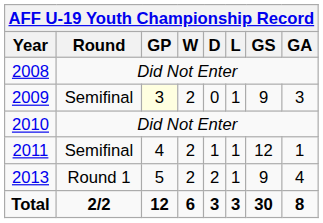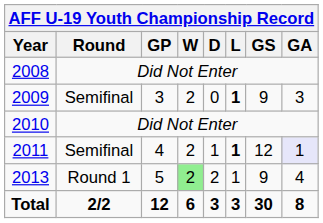(159, 98) lightyellow background -> (159, 98) no background
(236, 98) normal -> (236, 98) bold
(236, 151) normal -> (236, 151) bold
(300, 151) no background -> (300, 151) lavender background
(190, 177) no background -> (190, 177) lightgreen background
